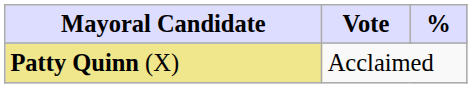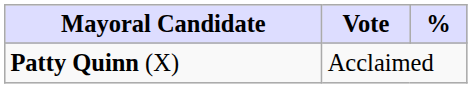(95, 62) khaki background -> (95, 62) no background
